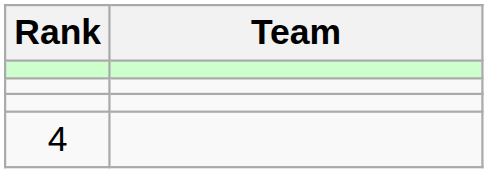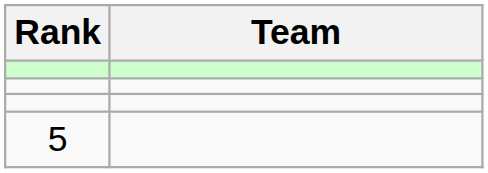(58, 138) 4 -> (58, 138) 5
